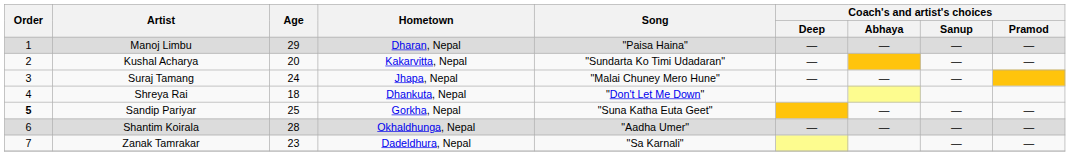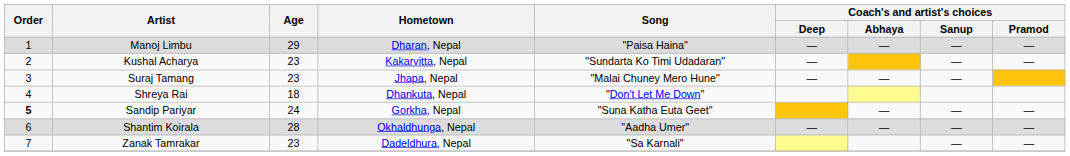(294, 61) 20 -> (294, 61) 23
(294, 78) 24 -> (294, 78) 23
(294, 110) 25 -> (294, 110) 24
